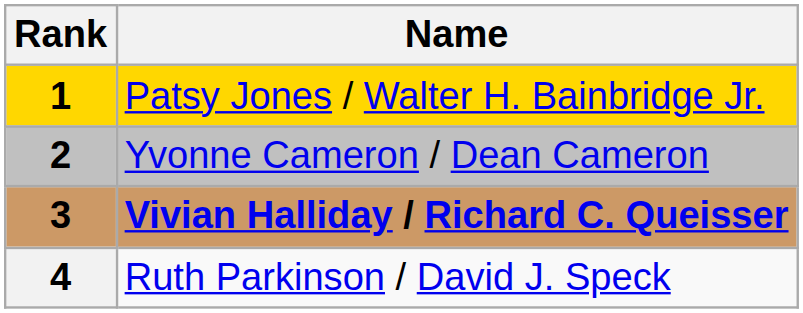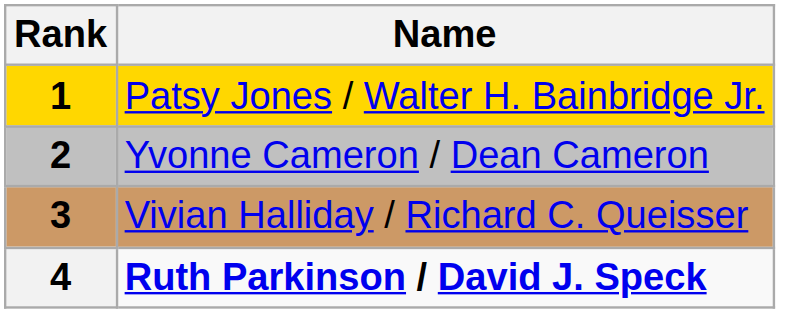(457, 215) bold -> (436, 215) normal
(398, 276) normal -> (416, 276) bold
